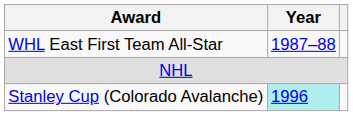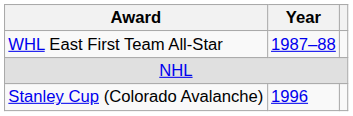(290, 96) paleturquoise background -> (290, 96) no background
